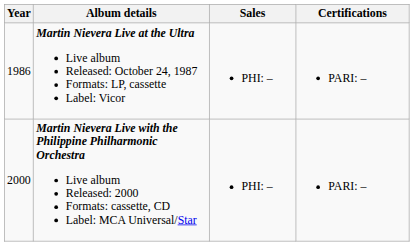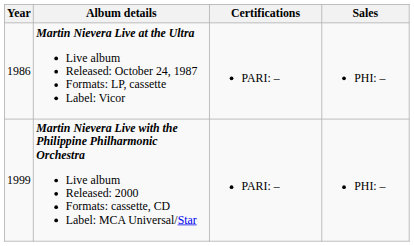columns swapped: (253, 13) <-> (352, 13)
(19, 180) 2000 -> (19, 180) 1999
